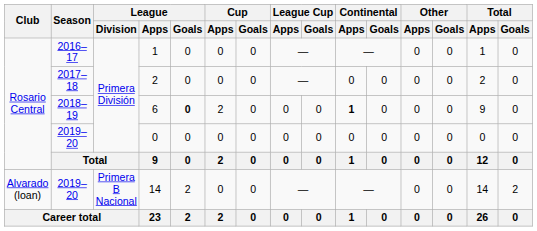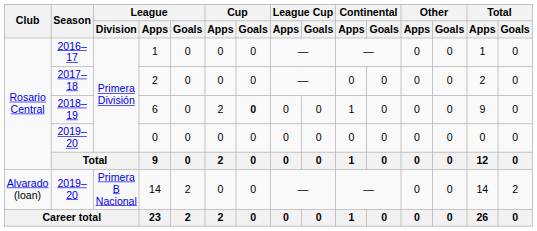(188, 109) bold -> (188, 109) normal
(253, 109) normal -> (253, 109) bold
(351, 109) bold -> (351, 109) normal
